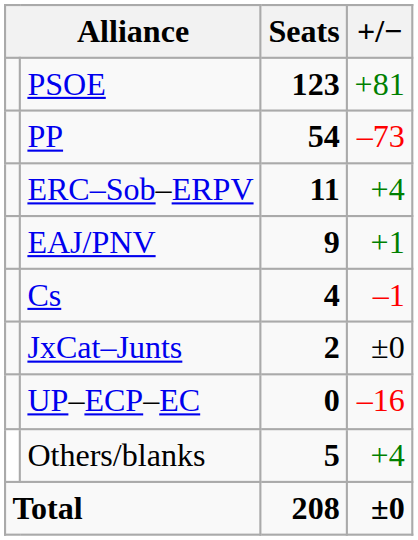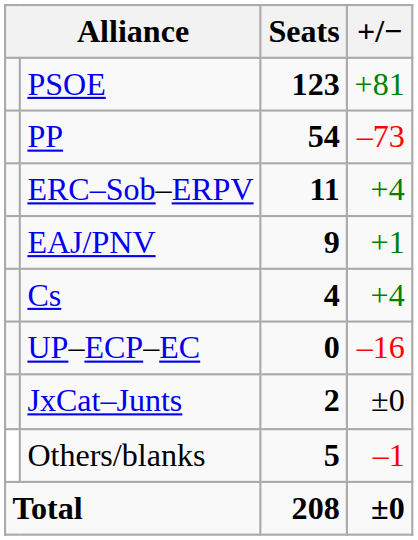(389, 295) –1 -> (388, 295) +4
rows swapped: (105, 348) <-> (114, 401)
(388, 454) +4 -> (389, 454) –1
